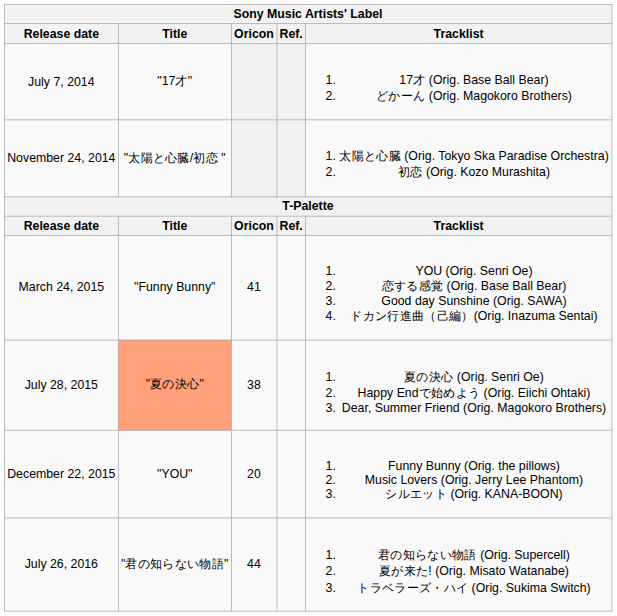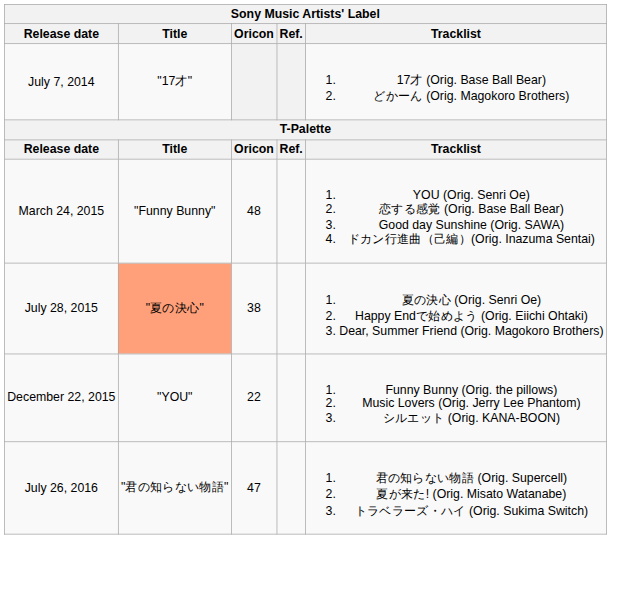- row: (61, 158)
(254, 287) 41 -> (254, 211) 48
(254, 474) 20 -> (254, 397) 22
(254, 564) 44 -> (254, 488) 47
